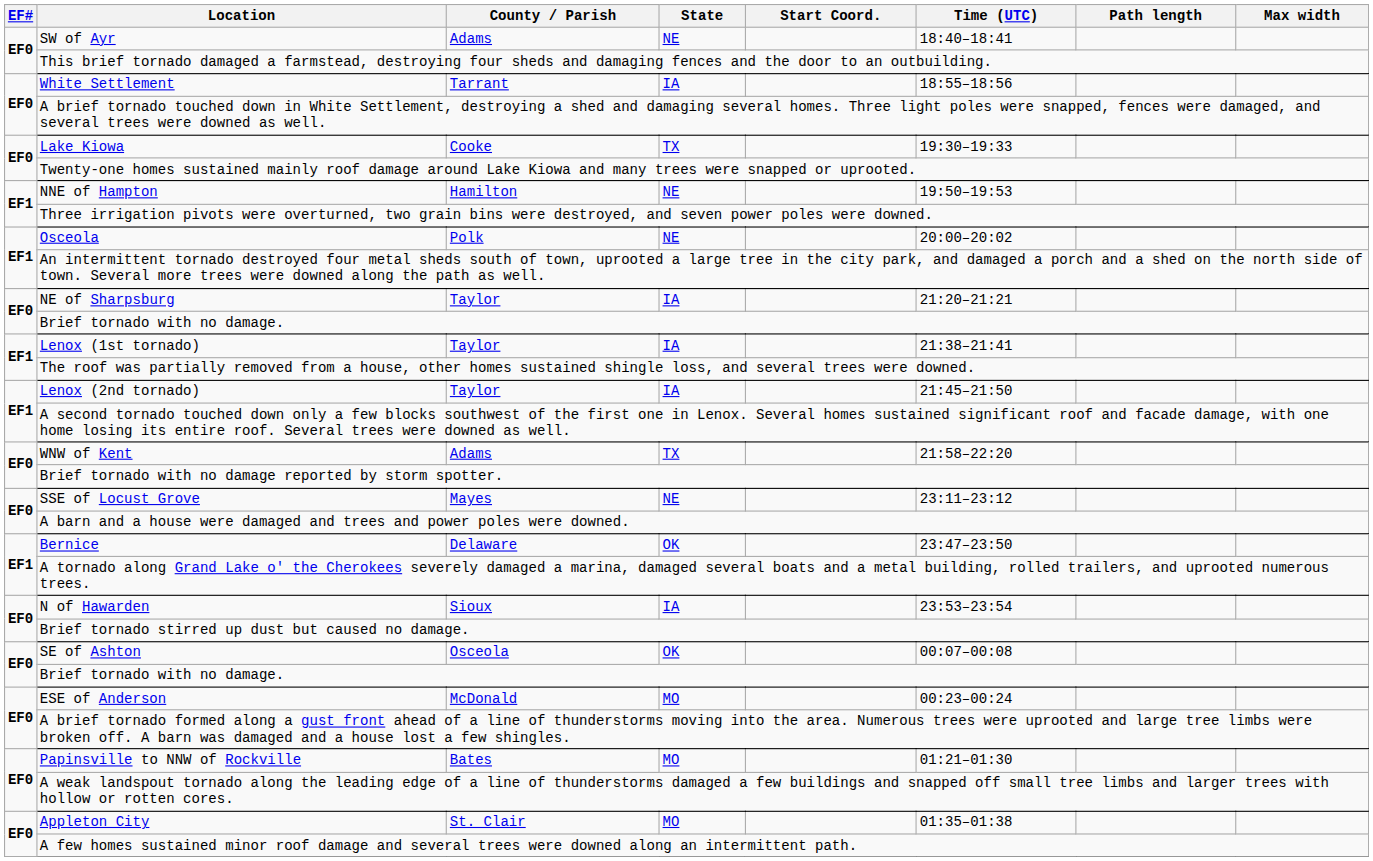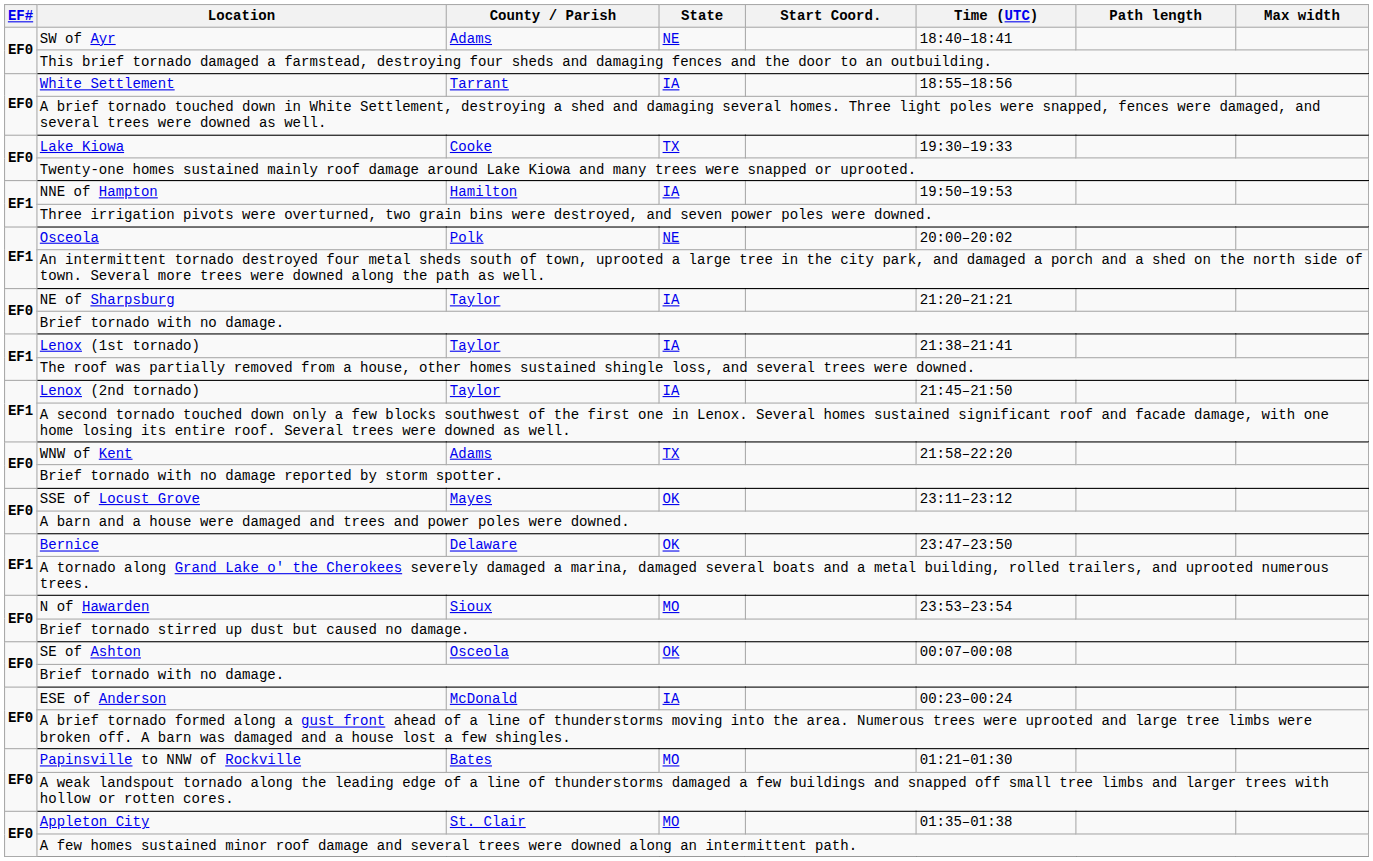(671, 192) NE -> (671, 192) IA
(671, 499) NE -> (671, 499) OK
(671, 607) IA -> (671, 607) MO
(671, 699) MO -> (671, 699) IA
